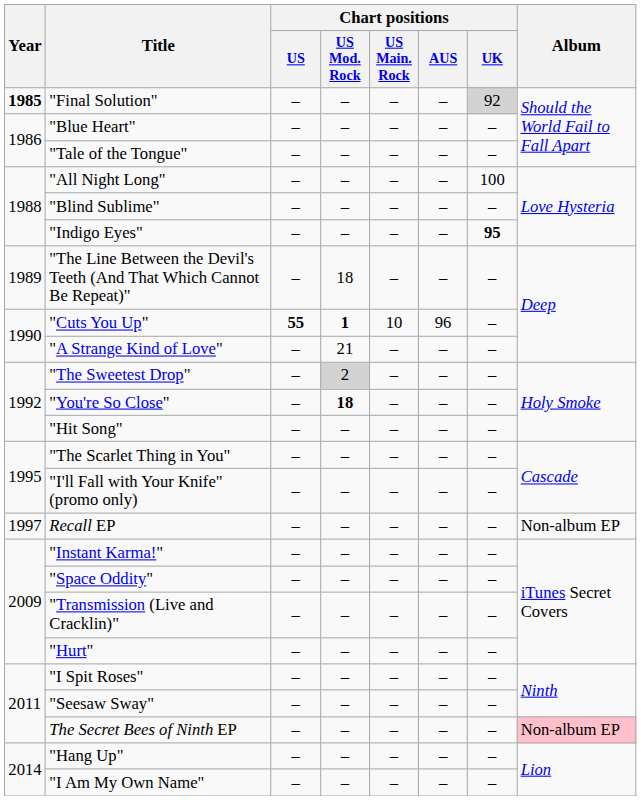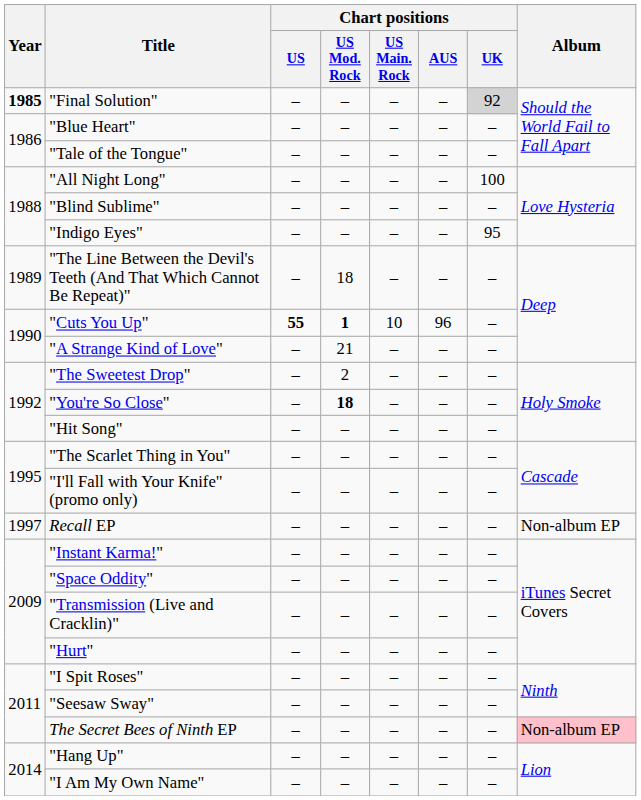(492, 232) bold -> (492, 232) normal
(345, 375) lightgrey background -> (345, 375) no background
